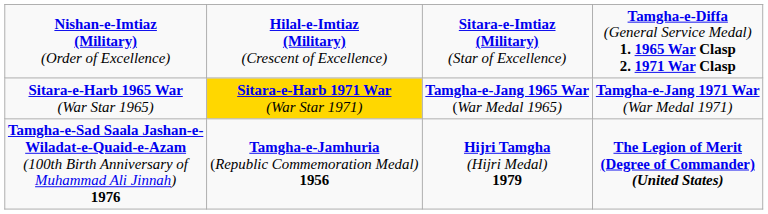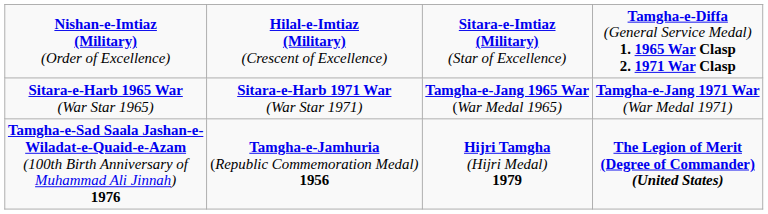(314, 98) gold background -> (314, 98) no background
